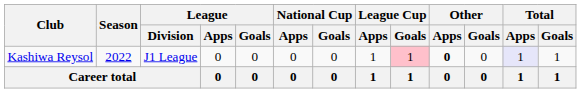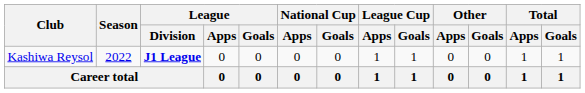(171, 56) normal -> (172, 56) bold
(410, 56) pink background -> (414, 56) no background
(447, 56) bold -> (451, 56) normal
(520, 56) lavender background -> (524, 56) no background
